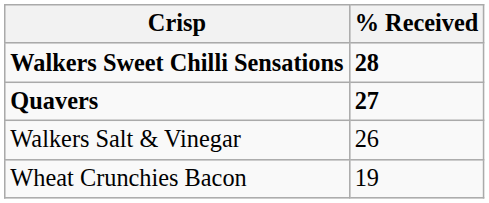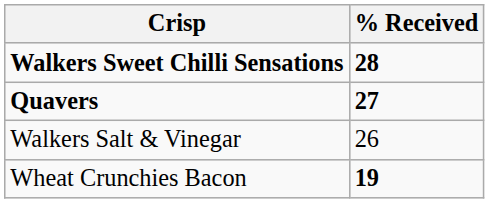(367, 178) normal -> (367, 178) bold
